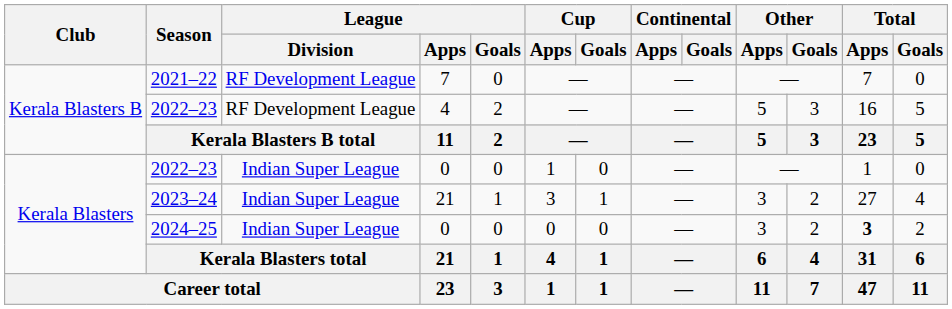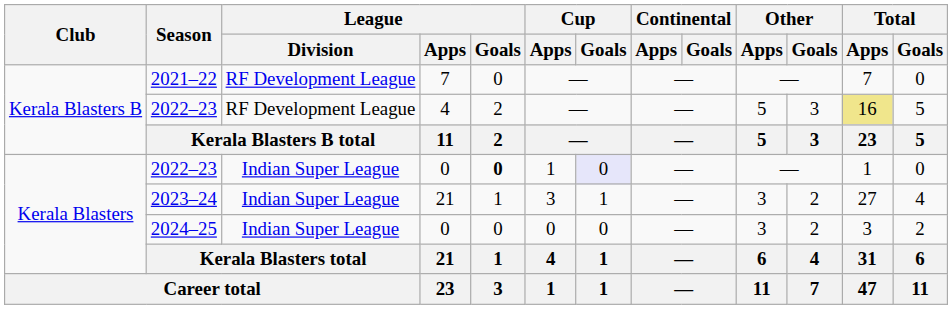(867, 109) no background -> (867, 109) khaki background
(498, 169) normal -> (498, 169) bold
(603, 169) no background -> (603, 169) lavender background
(867, 229) bold -> (867, 229) normal
